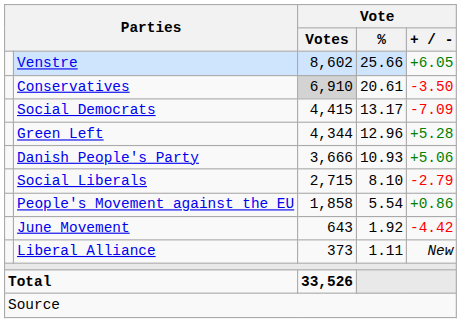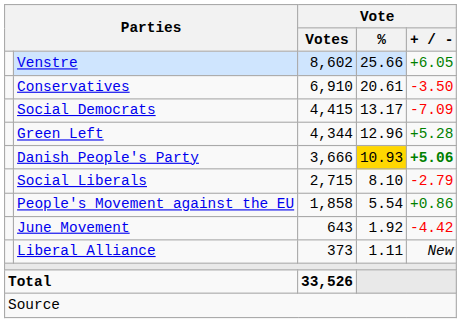(331, 87) lightgrey background -> (331, 87) no background
(382, 157) no background -> (382, 157) gold background
(432, 157) normal -> (432, 157) bold
